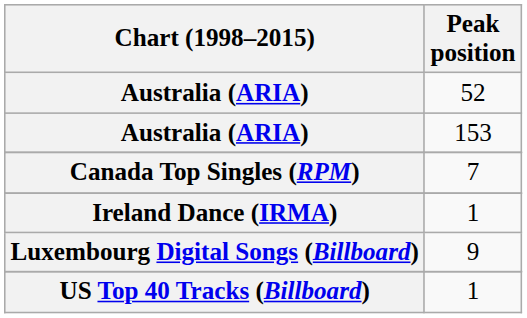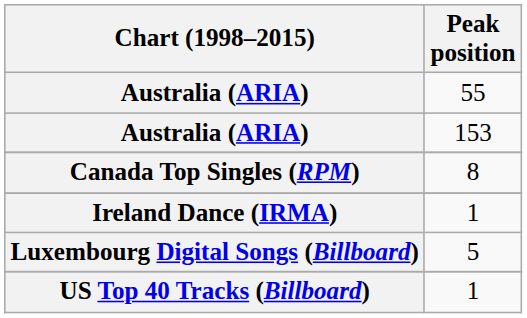(473, 92) 52 -> (473, 92) 55
(473, 172) 7 -> (473, 172) 8
(473, 251) 9 -> (473, 251) 5
